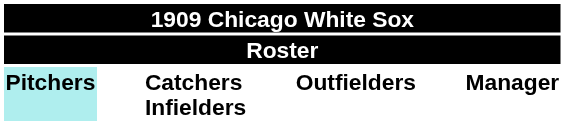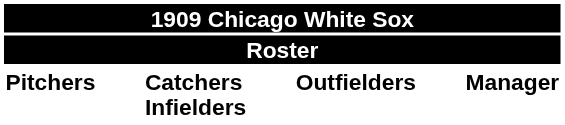(50, 81) paleturquoise background -> (50, 81) no background
